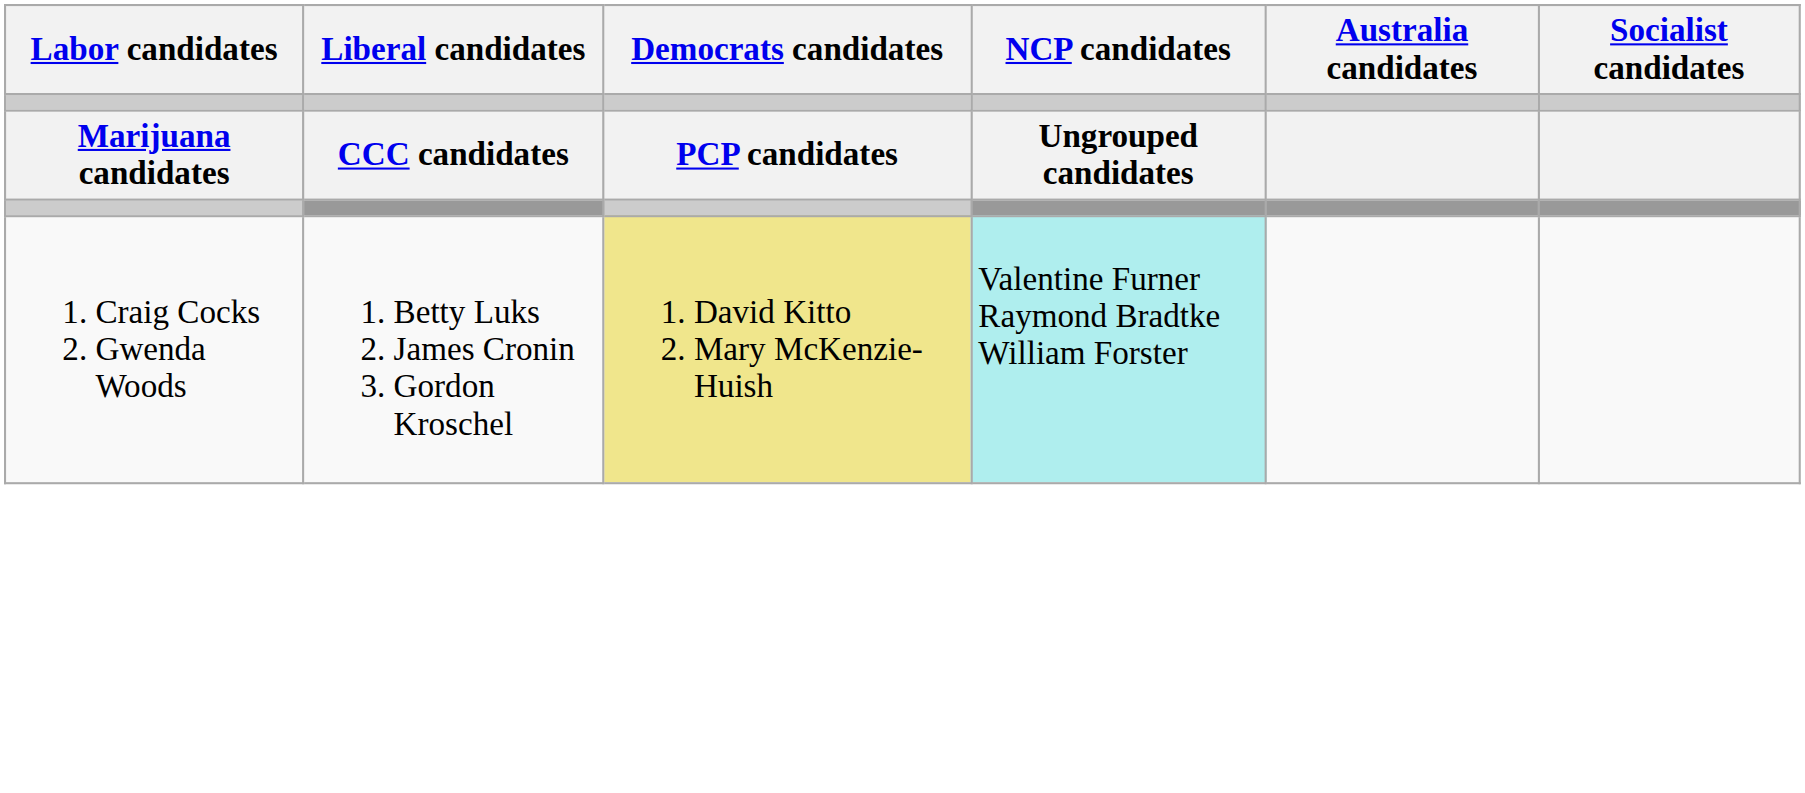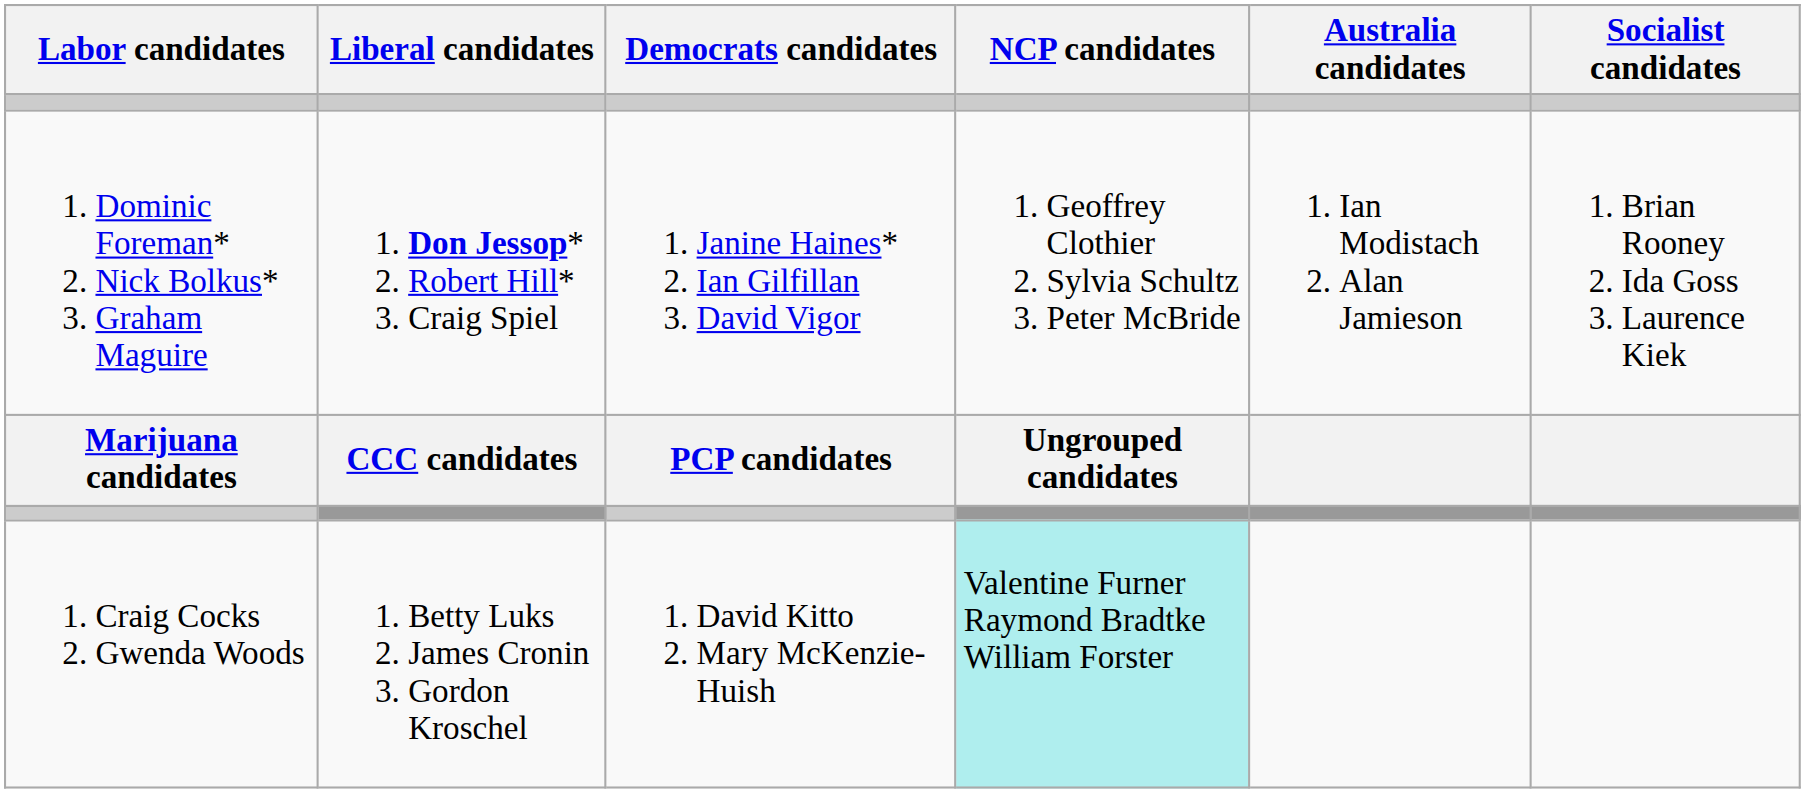+ row: (161, 281)
(787, 349) khaki background -> (781, 654) no background
